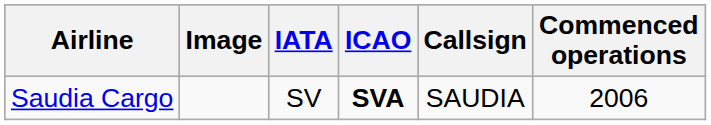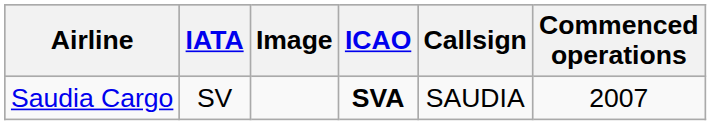columns swapped: (224, 40) <-> (304, 40)
(619, 97) 2006 -> (619, 97) 2007
